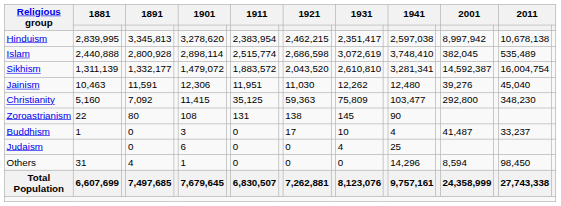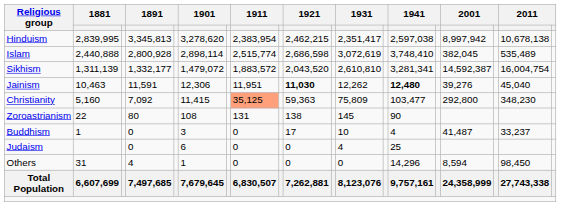(300, 85) normal -> (300, 85) bold
(405, 85) normal -> (405, 85) bold
(248, 100) no background -> (248, 100) lightsalmon background
